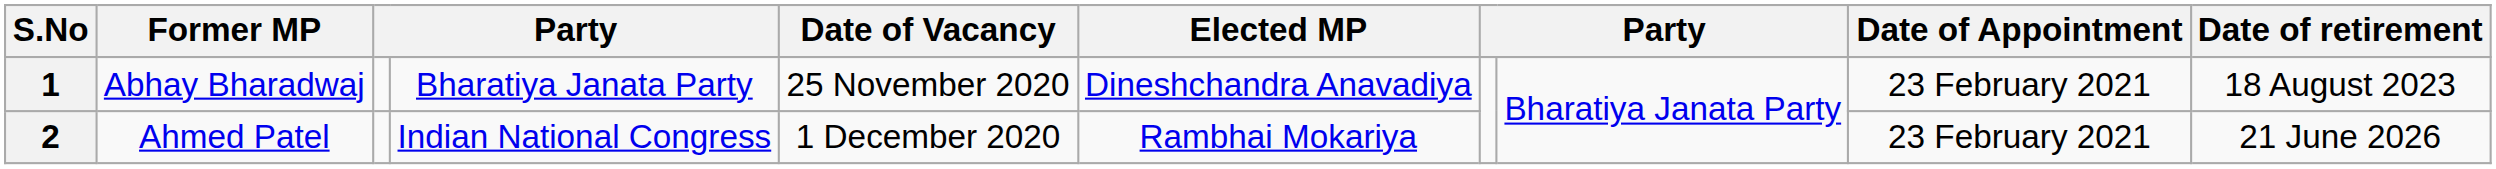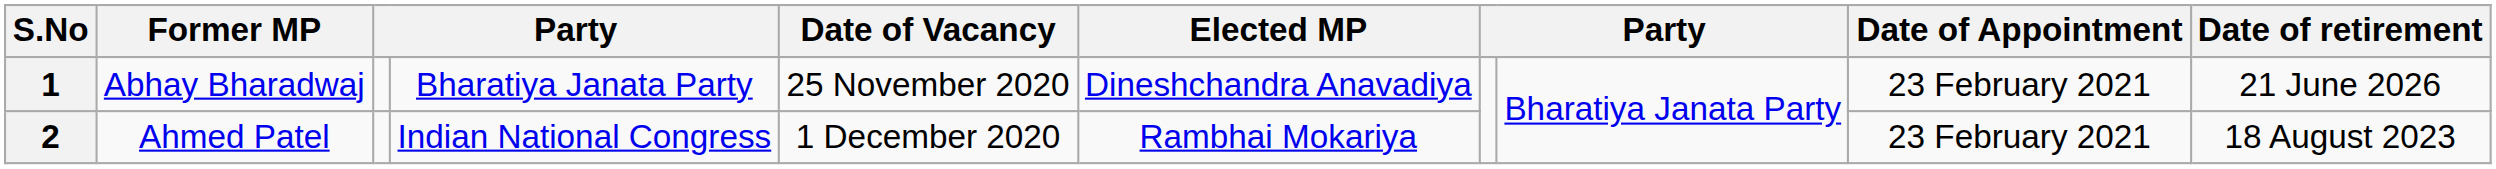(2340, 83) 18 August 2023 -> (2340, 83) 21 June 2026
(2340, 136) 21 June 2026 -> (2340, 136) 18 August 2023
